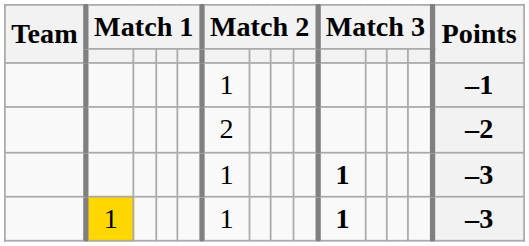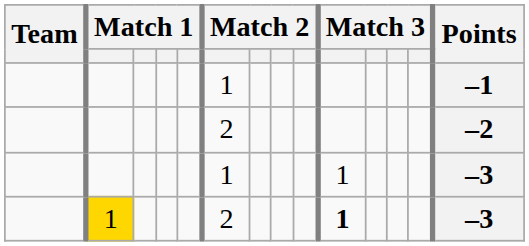(342, 173) bold -> (342, 173) normal
(227, 218) 1 -> (227, 218) 2
